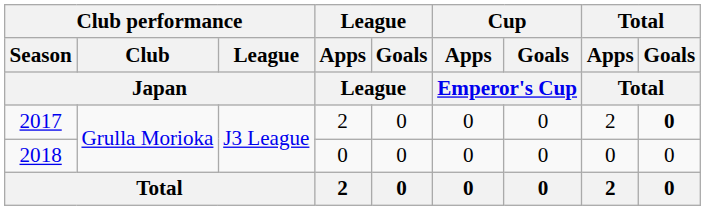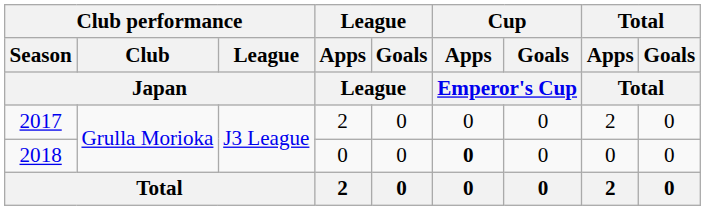(669, 121) bold -> (669, 121) normal
(468, 155) normal -> (468, 155) bold
